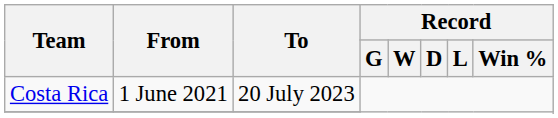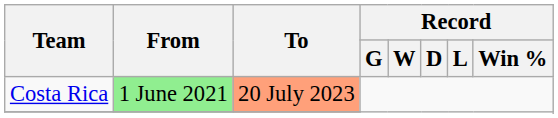(173, 93) no background -> (173, 93) lightgreen background
(296, 93) no background -> (296, 93) lightsalmon background
